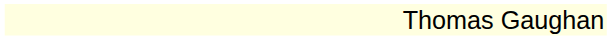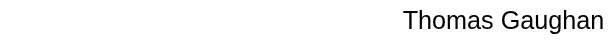(504, 20) lightyellow background -> (504, 20) no background
